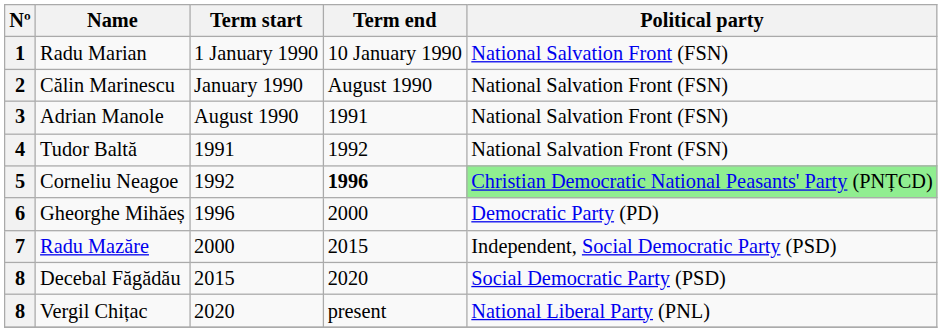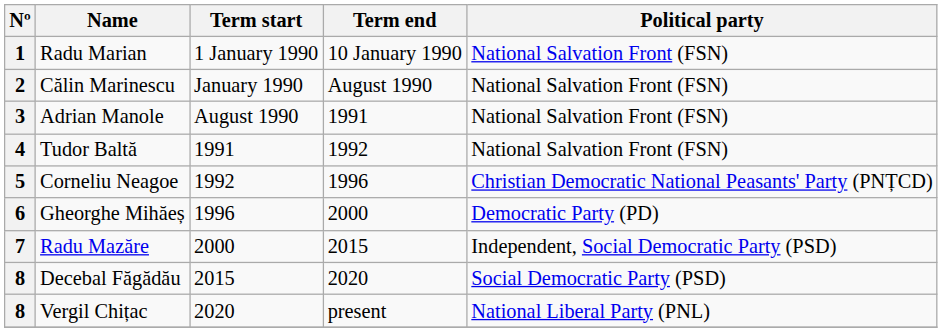(348, 181) bold -> (348, 181) normal
(702, 181) lightgreen background -> (702, 181) no background
